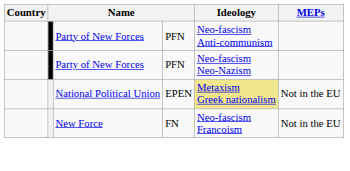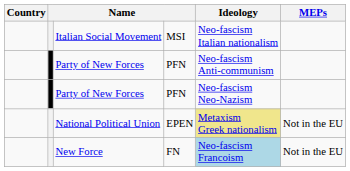+ row: (108, 36)
(224, 123) no background -> (225, 152) lightblue background
